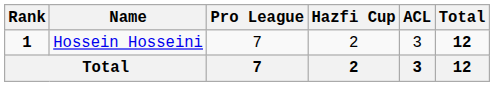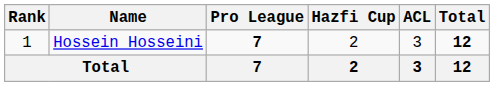(27, 43) bold -> (27, 43) normal
(257, 43) normal -> (257, 43) bold
